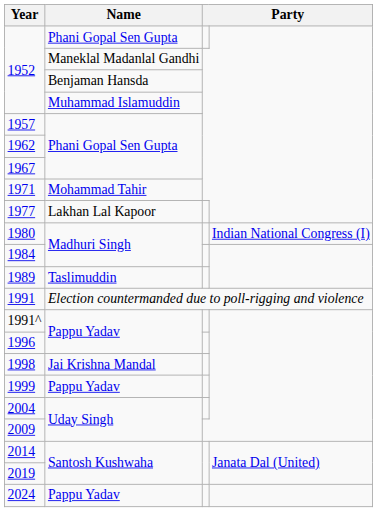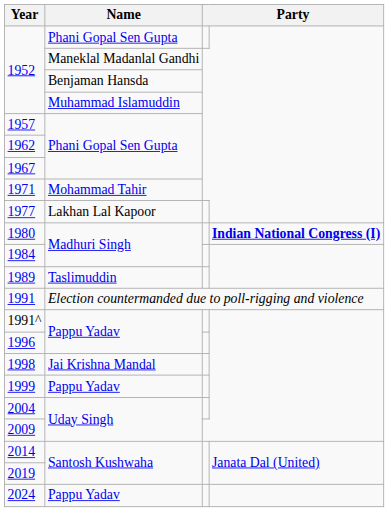(291, 233) normal -> (296, 233) bold
